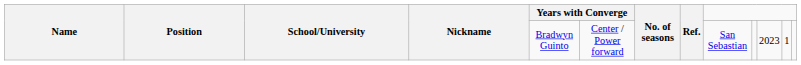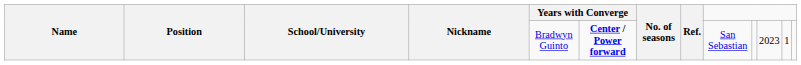(607, 40) normal -> (608, 40) bold
